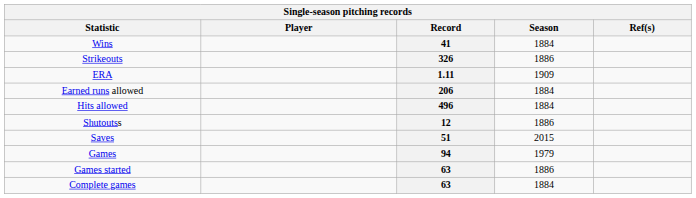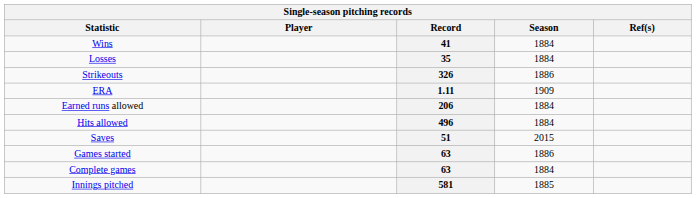+ row: (102, 59)
- row: (102, 122)
- row: (102, 153)
+ row: (102, 185)
